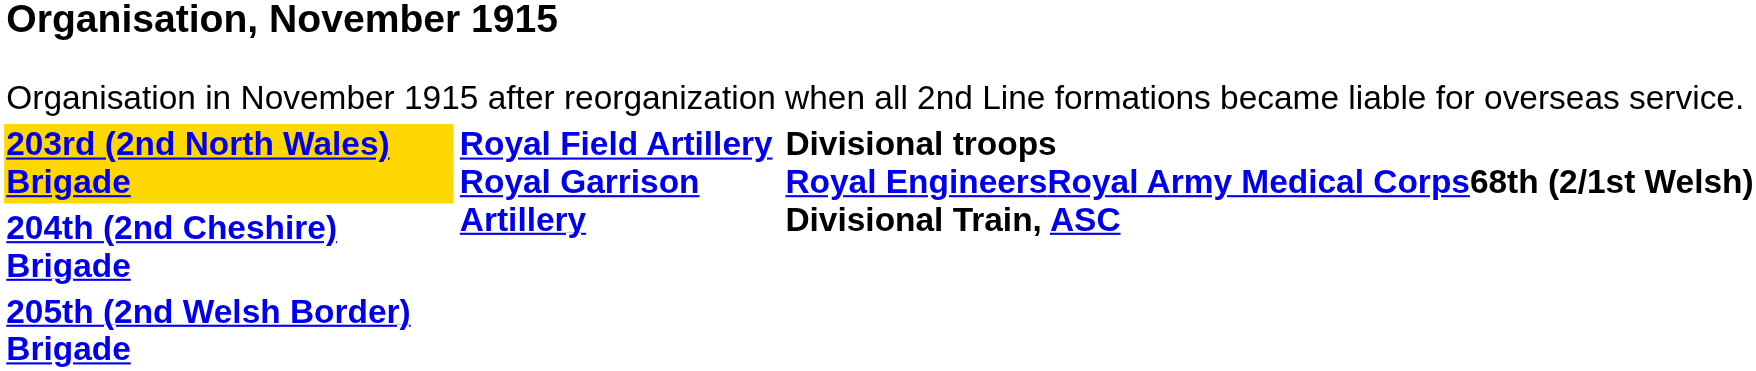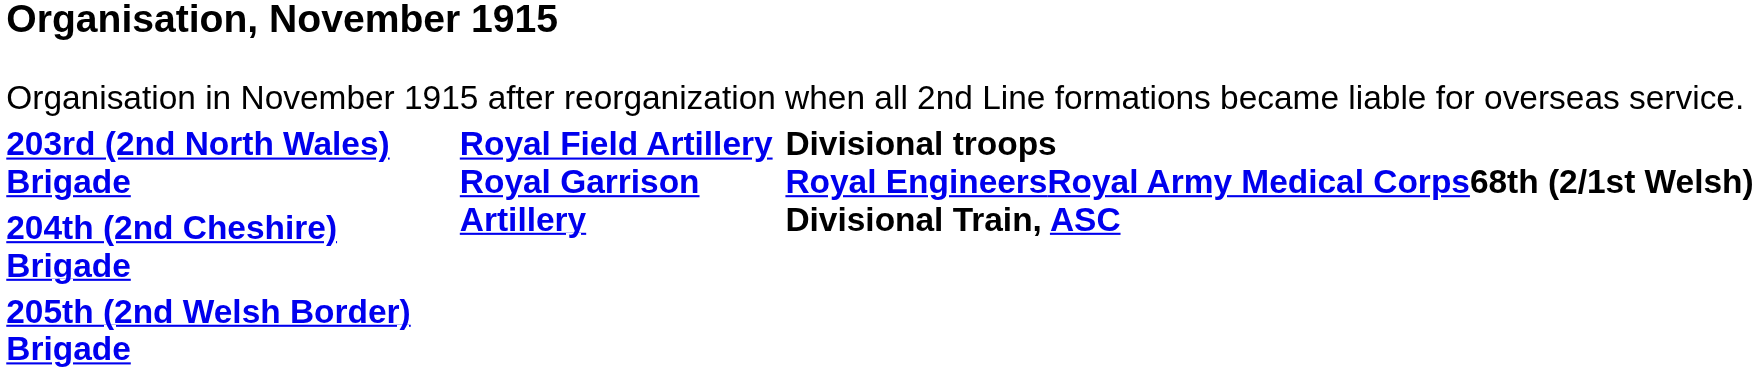(198, 164) gold background -> (198, 164) no background
